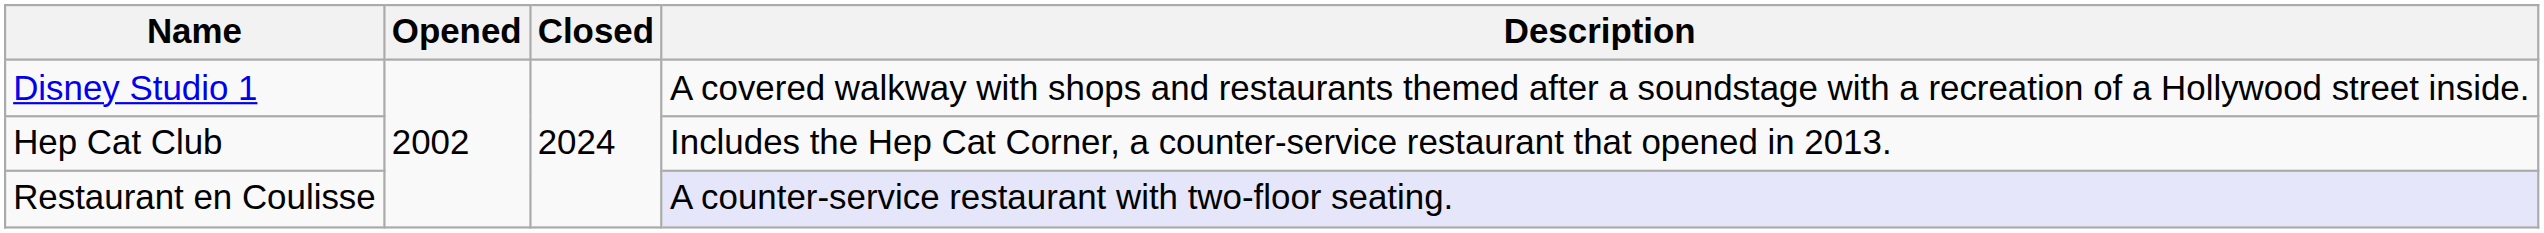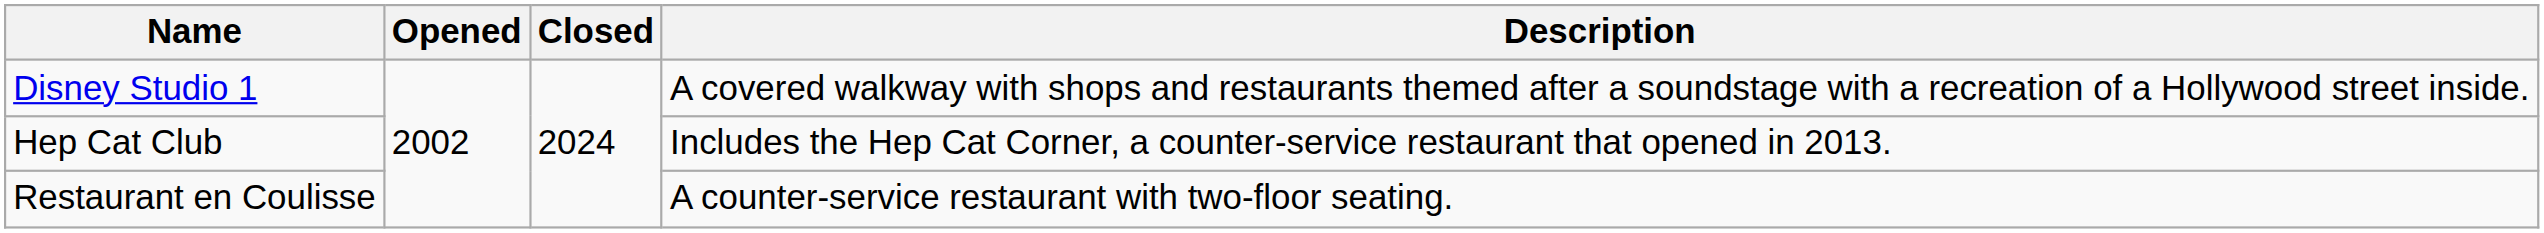(1062, 198) lavender background -> (1062, 198) no background
